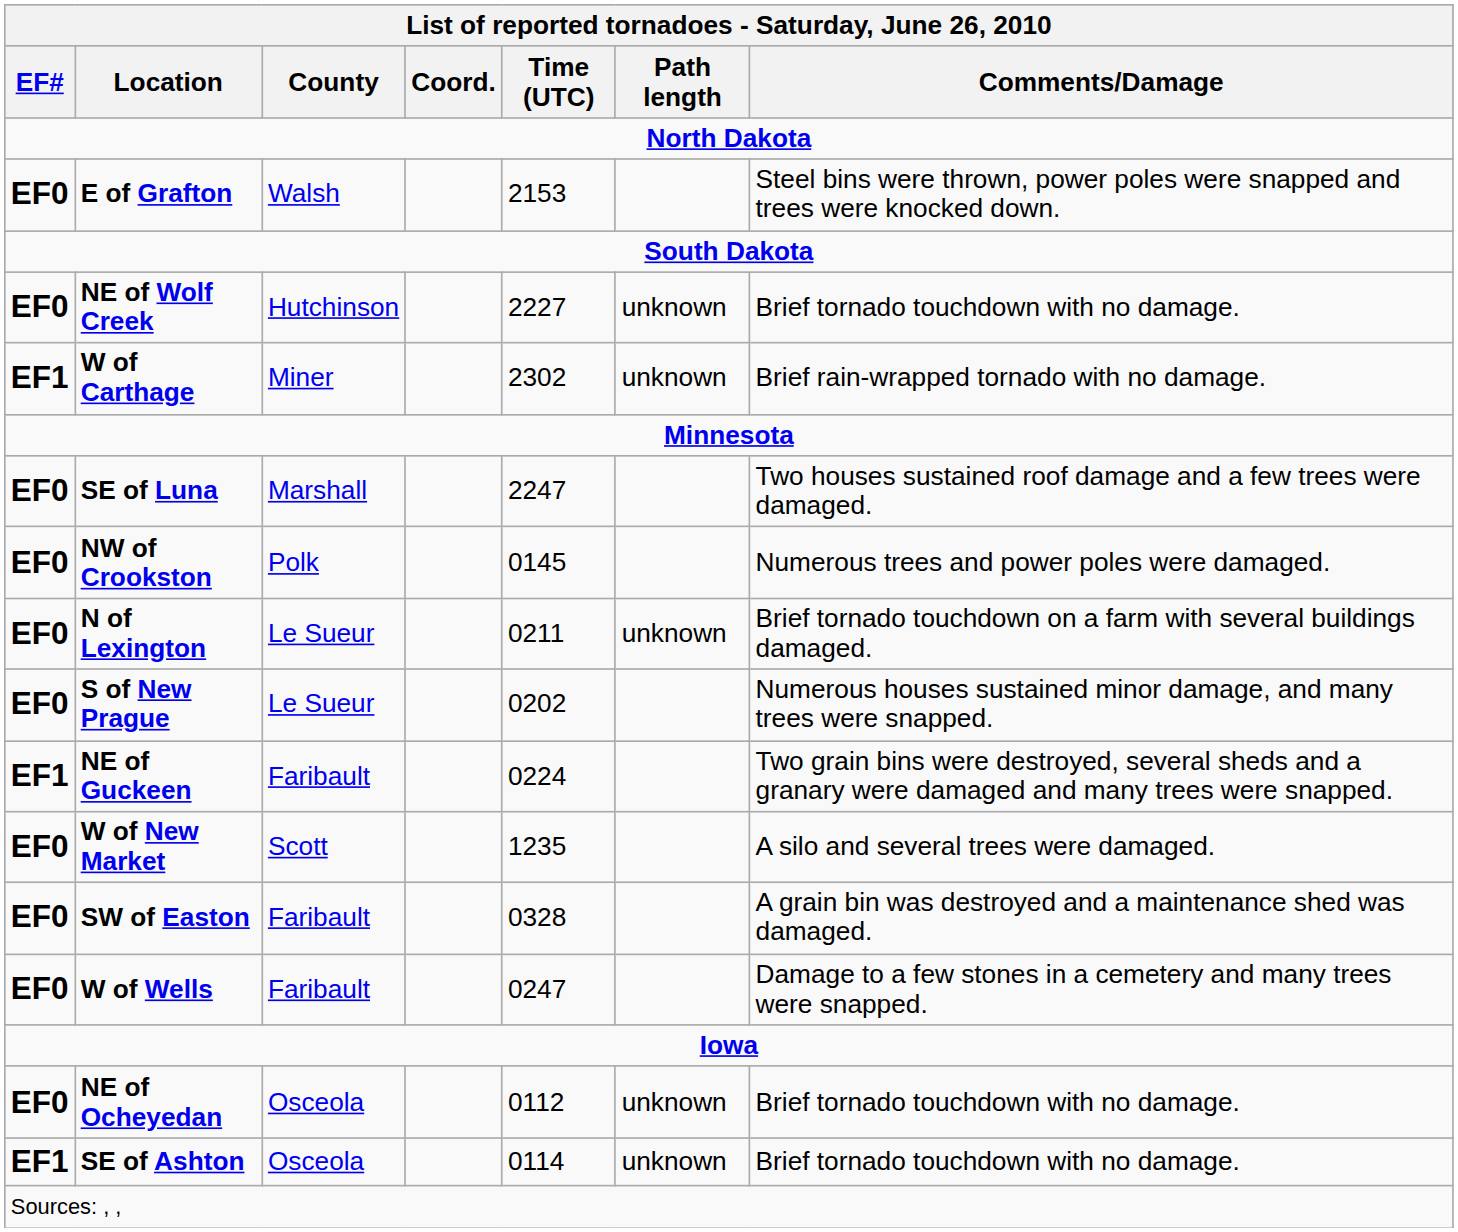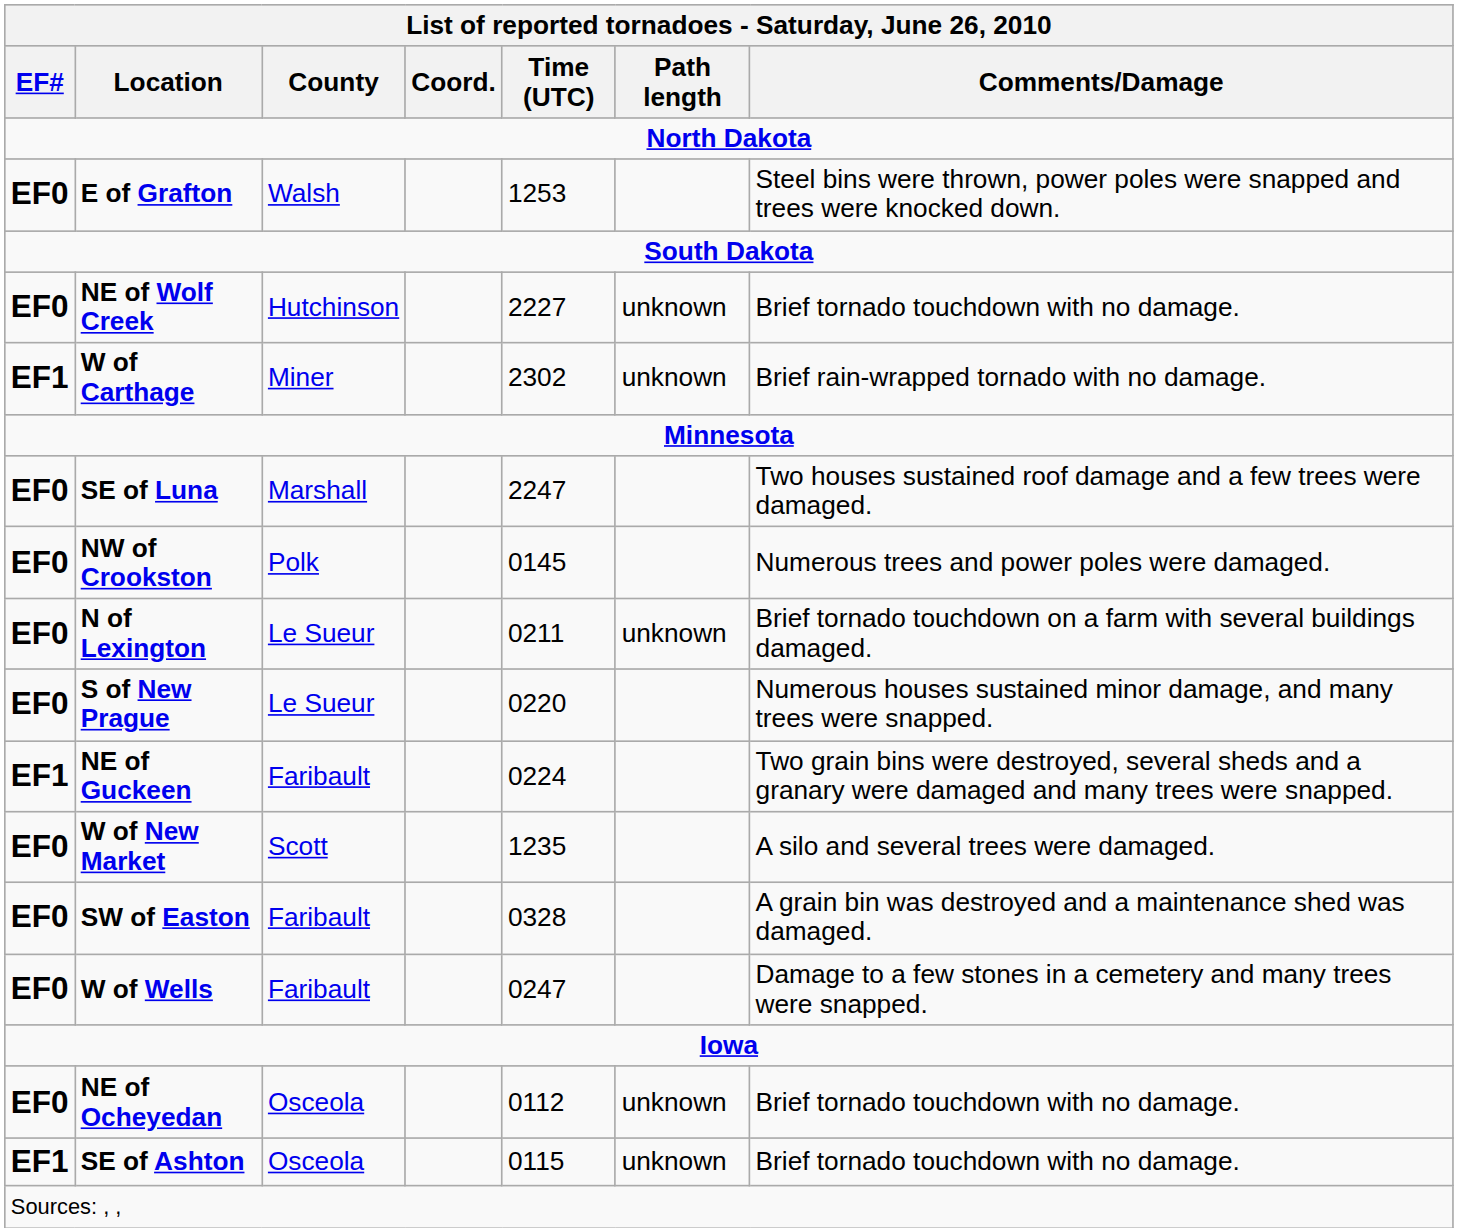(537, 194) 2153 -> (537, 194) 1253
(537, 704) 0202 -> (537, 704) 0220
(536, 1161) 0114 -> (536, 1161) 0115
